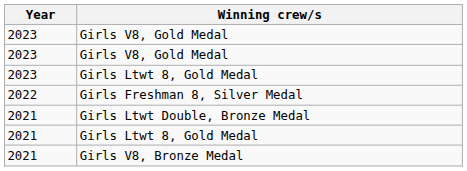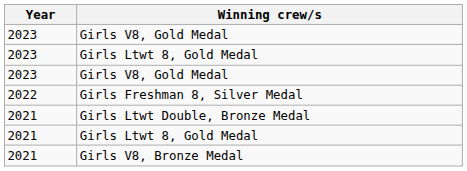(154, 55) Girls V8, Gold Medal -> (169, 55) Girls Ltwt 8, Gold Medal
(169, 75) Girls Ltwt 8, Gold Medal -> (154, 75) Girls V8, Gold Medal
